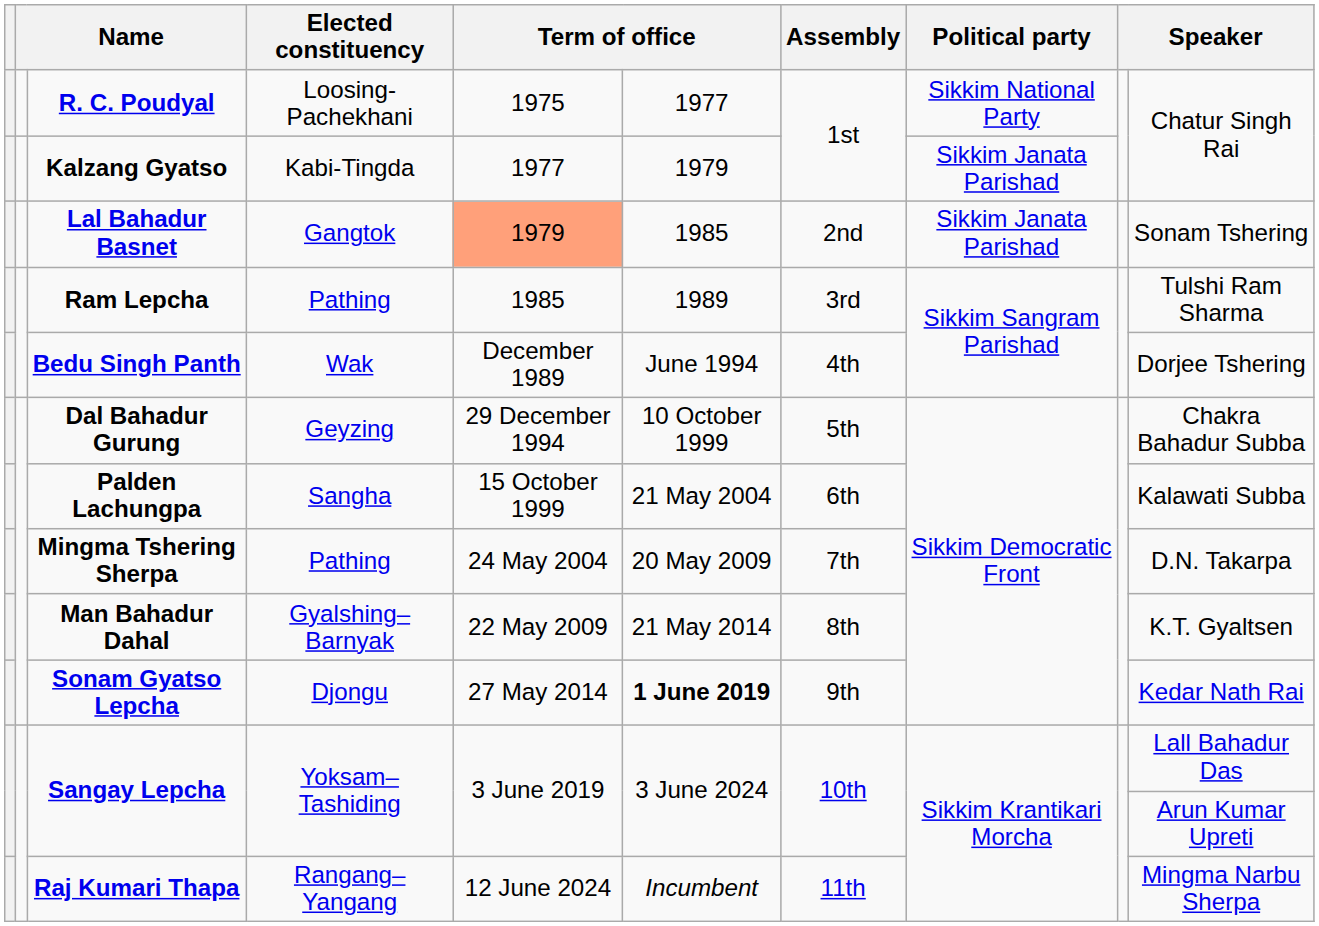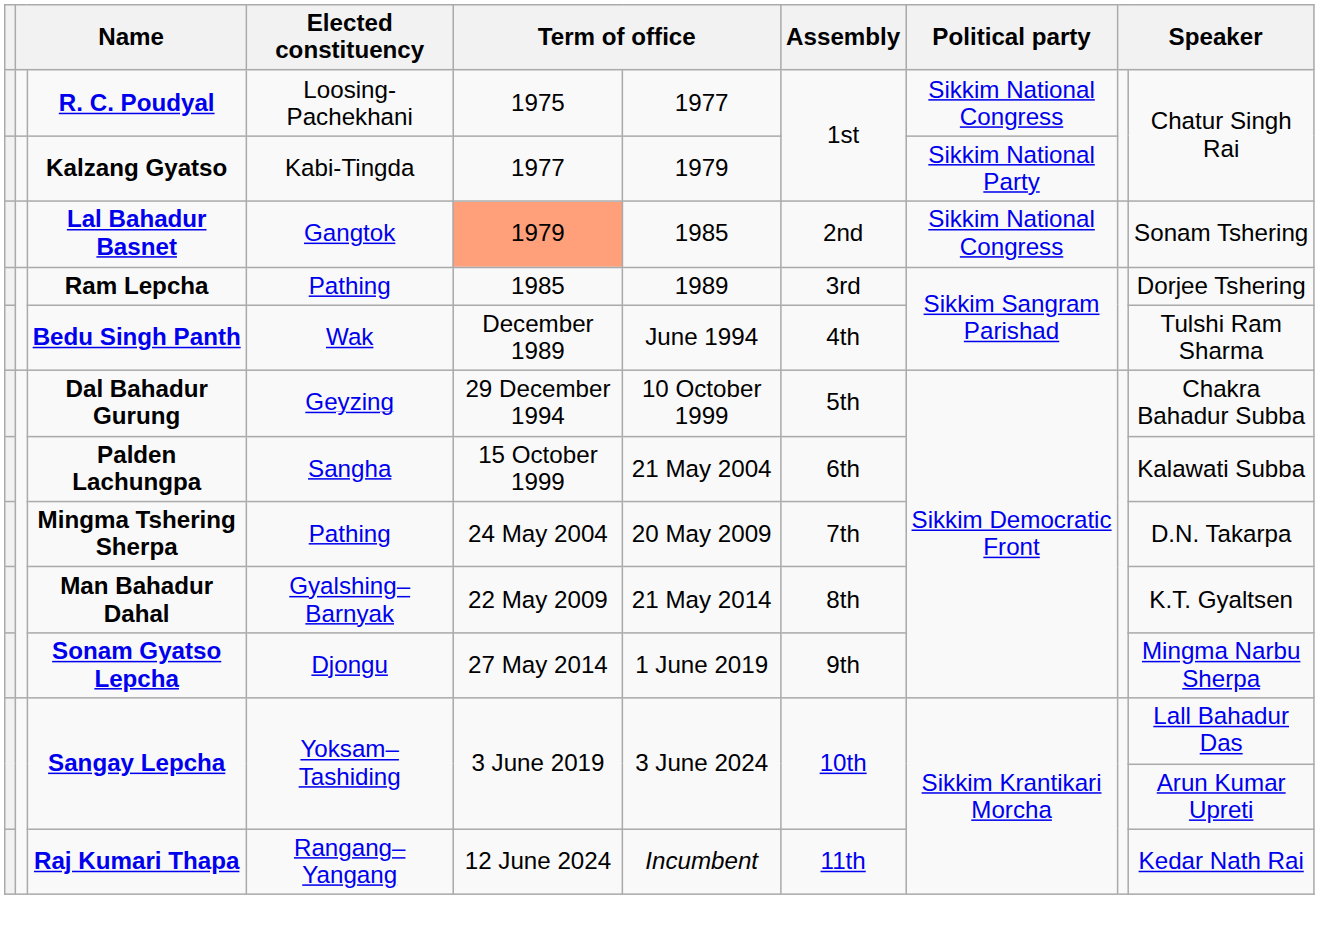(1012, 102) Sikkim National Party -> (1012, 102) Sikkim National Congress
(1012, 168) Sikkim Janata Parishad -> (1012, 168) Sikkim National Party
(1012, 233) Sikkim Janata Parishad -> (1012, 233) Sikkim National Congress
(1221, 299) Tulshi Ram Sharma -> (1221, 285) Dorjee Tshering
(1221, 364) Dorjee Tshering -> (1221, 337) Tulshi Ram Sharma
(702, 692) bold -> (702, 665) normal
(1221, 692) Kedar Nath Rai -> (1221, 665) Mingma Narbu Sherpa
(1221, 888) Mingma Narbu Sherpa -> (1221, 861) Kedar Nath Rai
